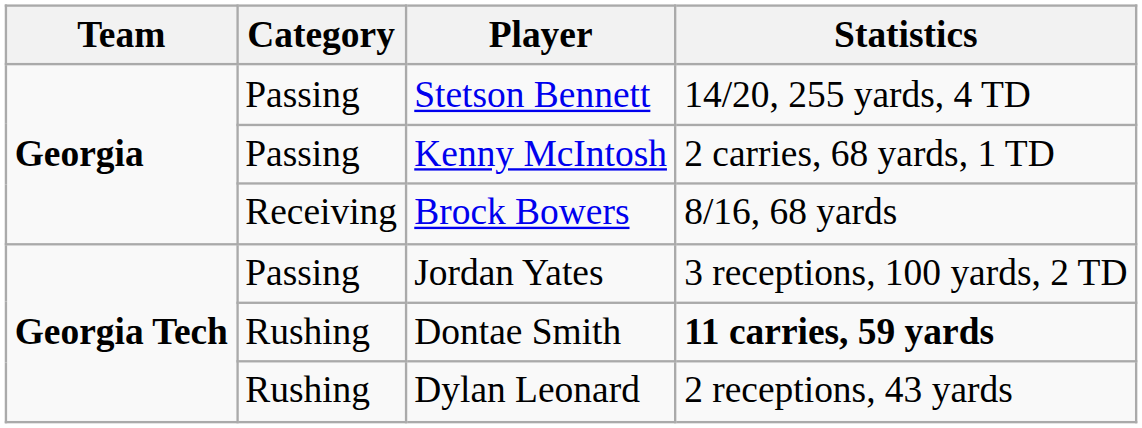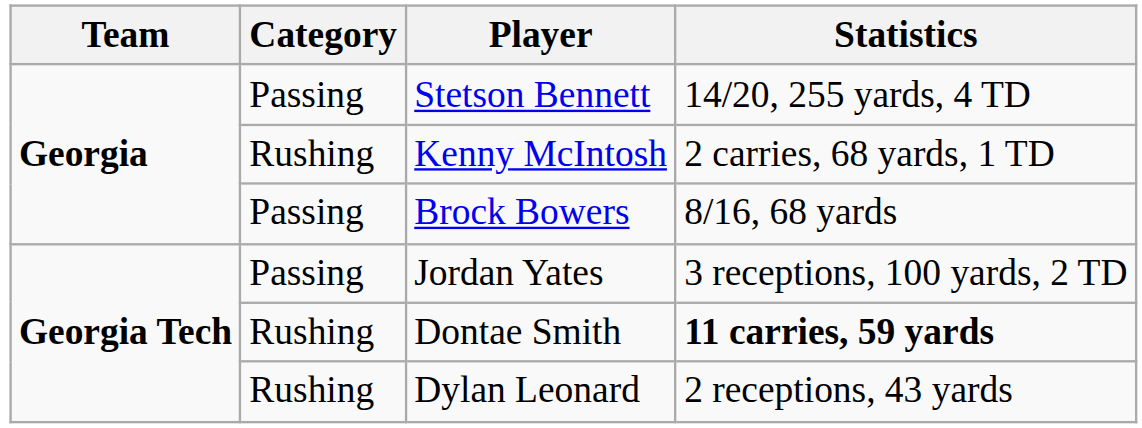(302, 153) Passing -> (312, 153) Rushing
(321, 212) Receiving -> (307, 212) Passing
